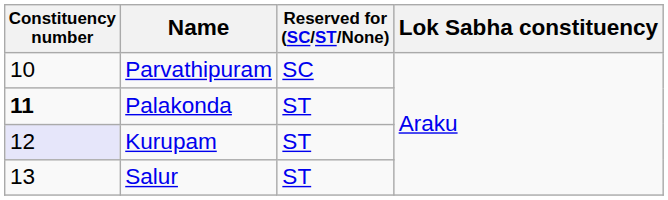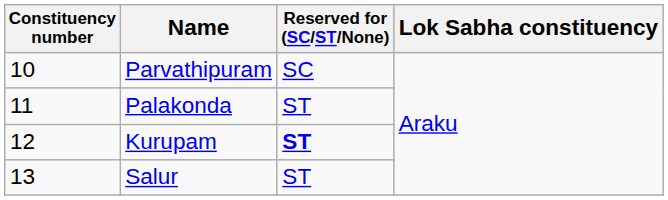(22, 105) bold -> (22, 105) normal
(22, 141) lavender background -> (22, 141) no background
(297, 141) normal -> (297, 141) bold
